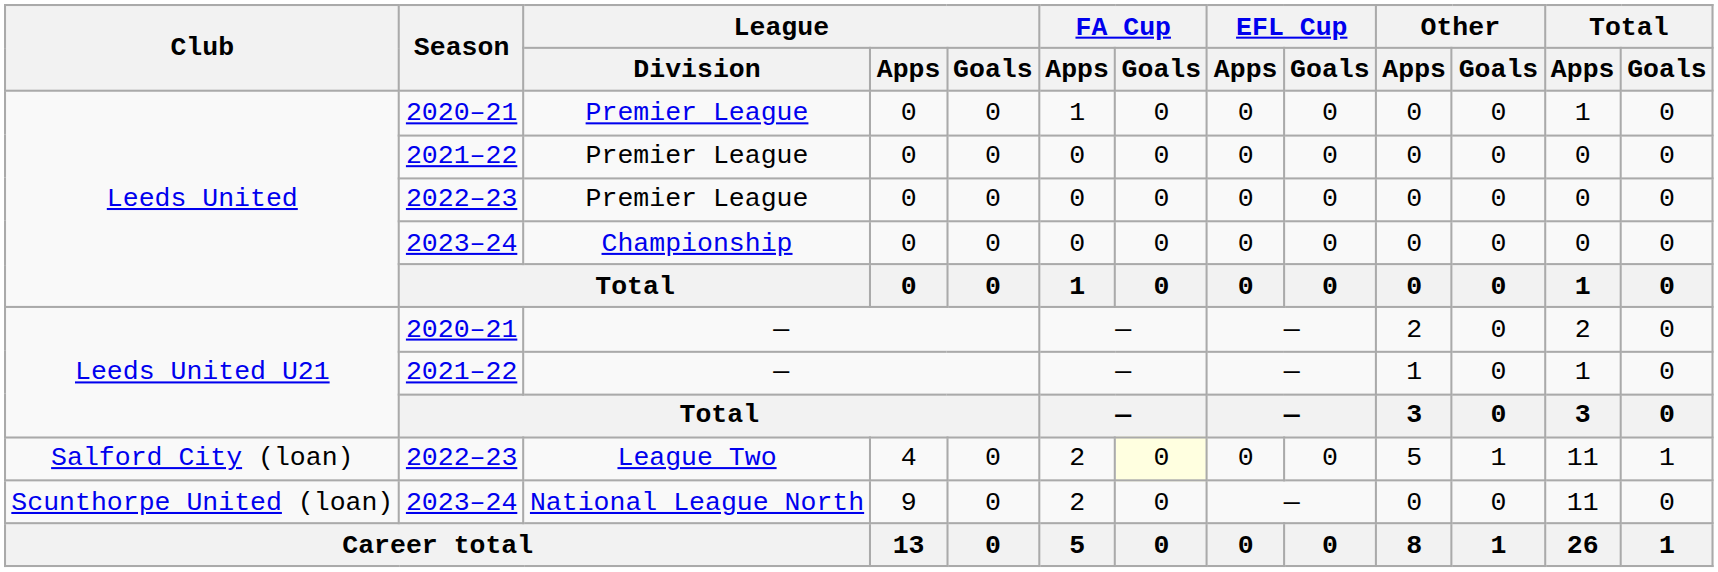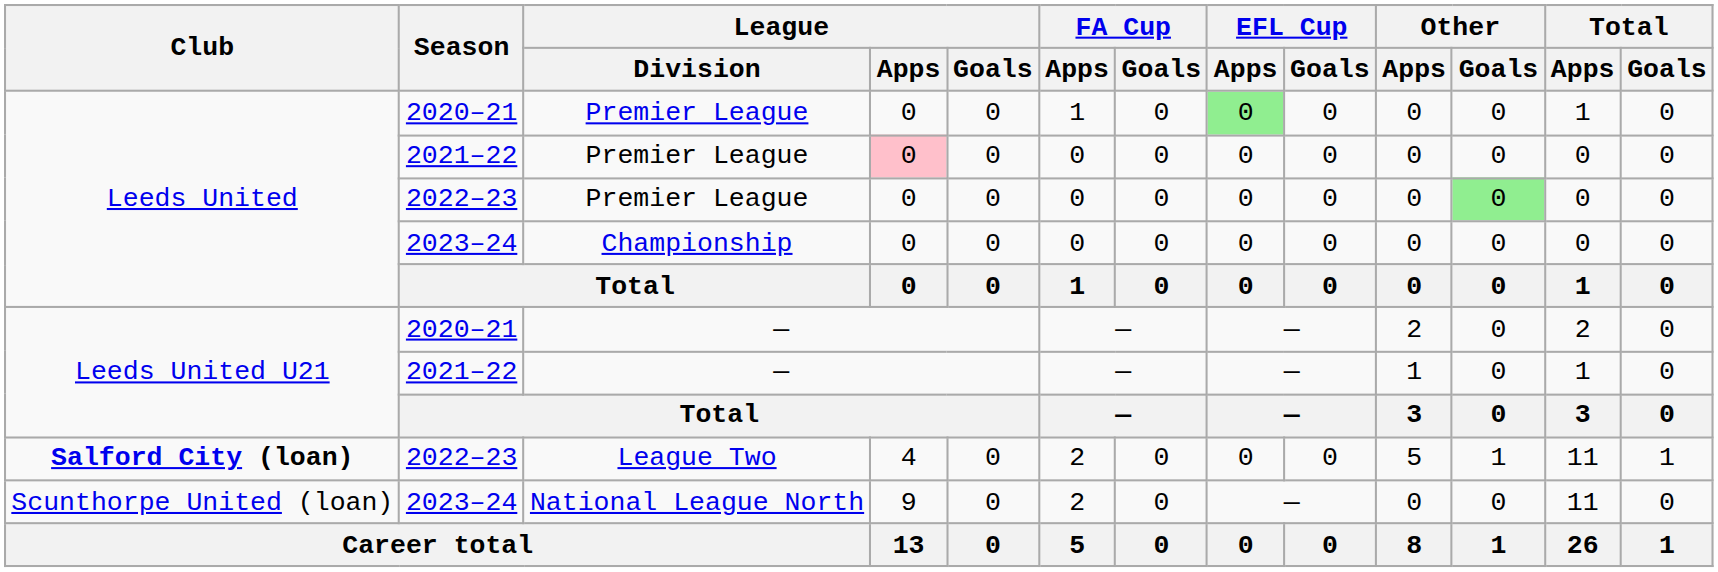(1246, 113) no background -> (1246, 113) lightgreen background
(909, 156) no background -> (909, 156) pink background
(1498, 200) no background -> (1498, 200) lightgreen background
(202, 459) normal -> (202, 459) bold
(1161, 459) lightyellow background -> (1161, 459) no background
